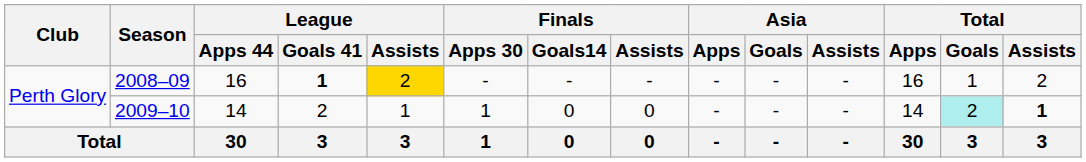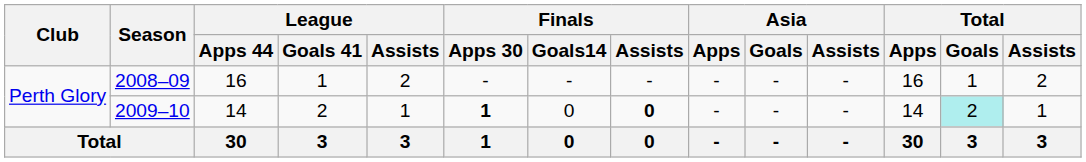(322, 80) bold -> (322, 80) normal
(405, 80) gold background -> (405, 80) no background
(486, 111) normal -> (486, 111) bold
(649, 111) normal -> (649, 111) bold
(1042, 111) bold -> (1042, 111) normal
